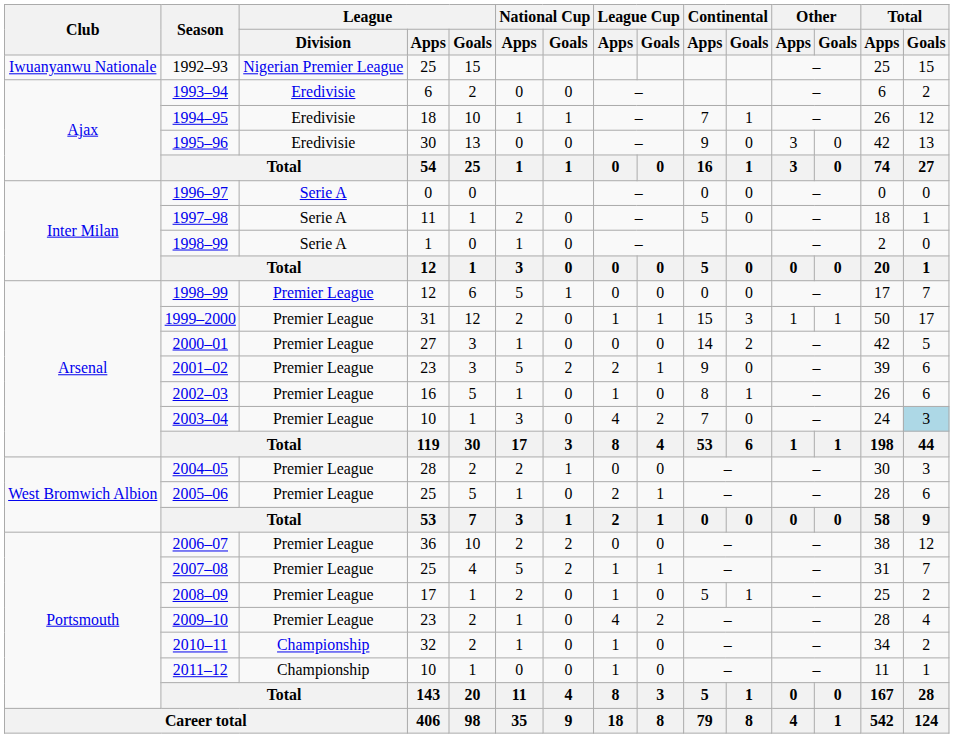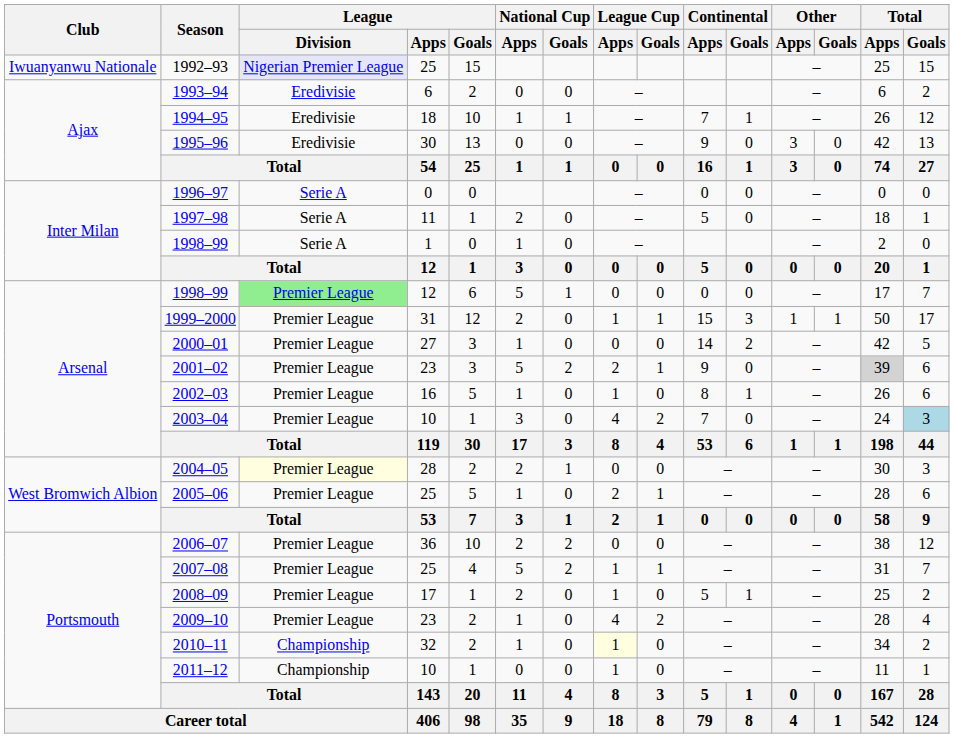(323, 67) no background -> (323, 67) lavender background
(323, 293) no background -> (323, 293) lightgreen background
(882, 368) no background -> (882, 368) lightgrey background
(323, 469) no background -> (323, 469) lightyellow background
(615, 645) no background -> (615, 645) lightyellow background
